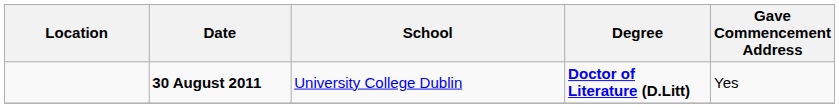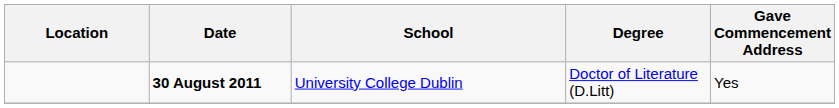(629, 82) bold -> (634, 82) normal
